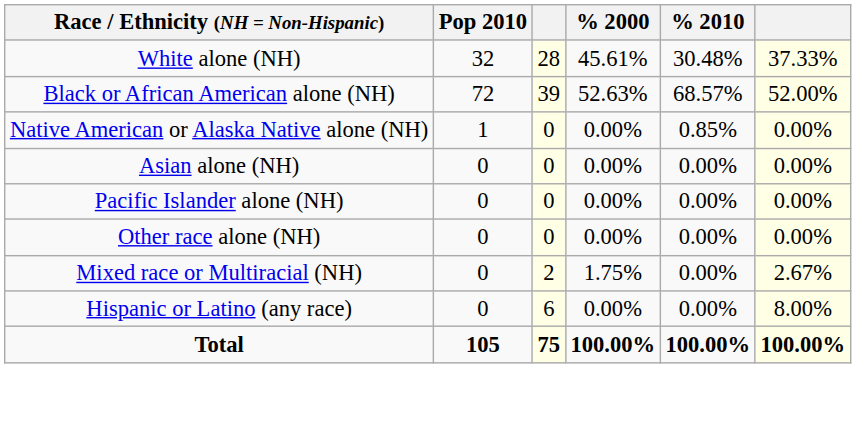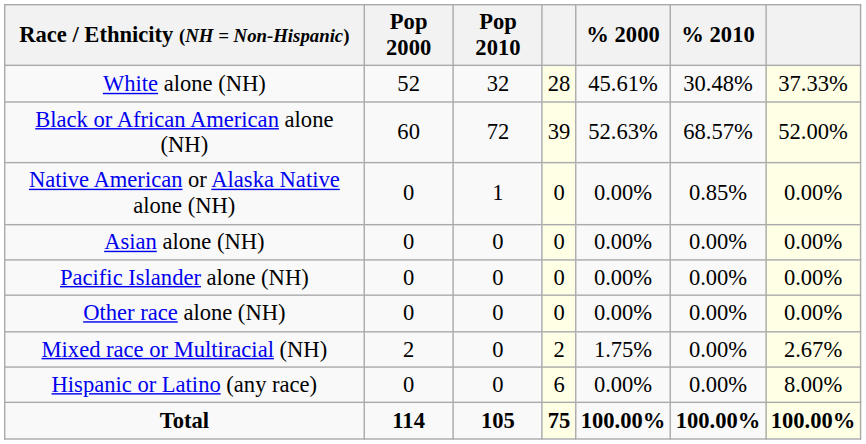+ column: (409, 35)
